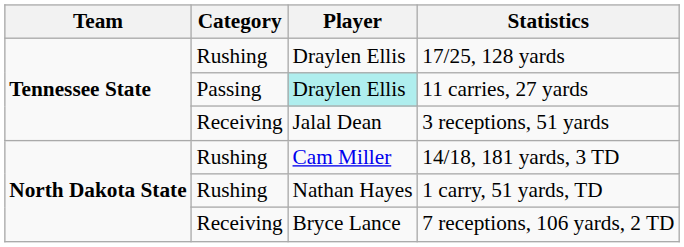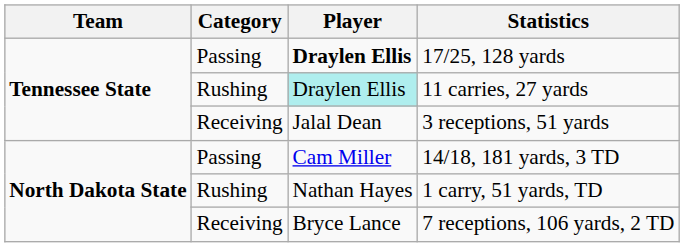(232, 55) Rushing -> (229, 55) Passing
(349, 55) normal -> (352, 55) bold
(229, 89) Passing -> (232, 89) Rushing
(232, 156) Rushing -> (229, 156) Passing
